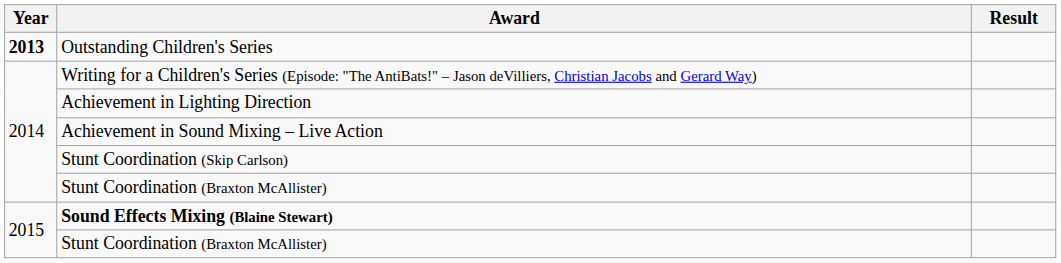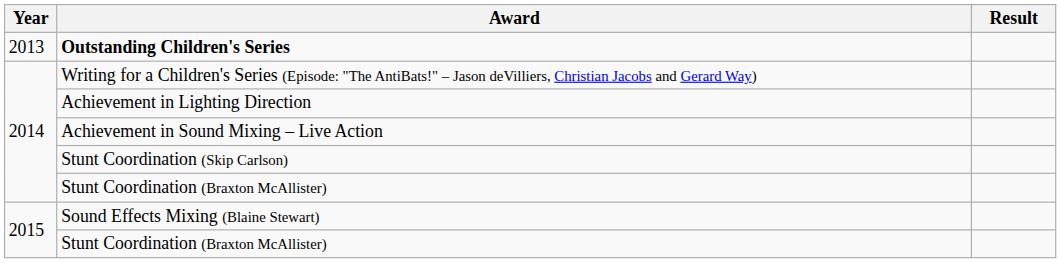(26, 46) bold -> (26, 46) normal
(167, 46) normal -> (176, 46) bold
(197, 215) bold -> (190, 215) normal
